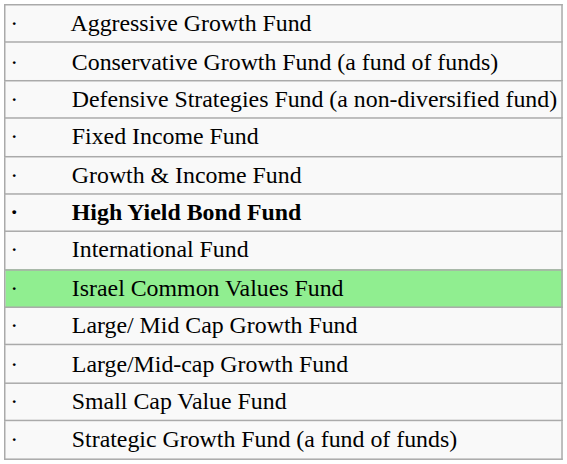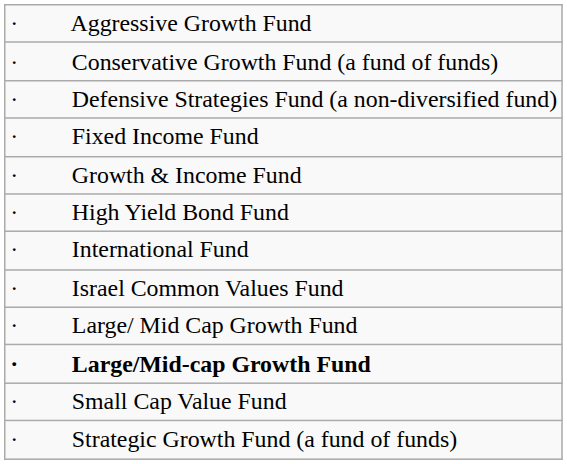(156, 212) bold -> (150, 212) normal
(177, 288) lightgreen background -> (177, 288) no background
(179, 363) normal -> (190, 363) bold
